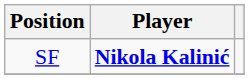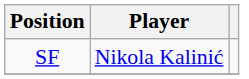(162, 56) bold -> (159, 56) normal
